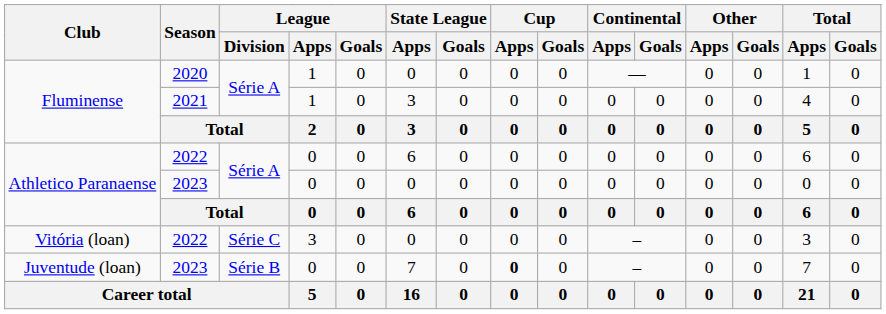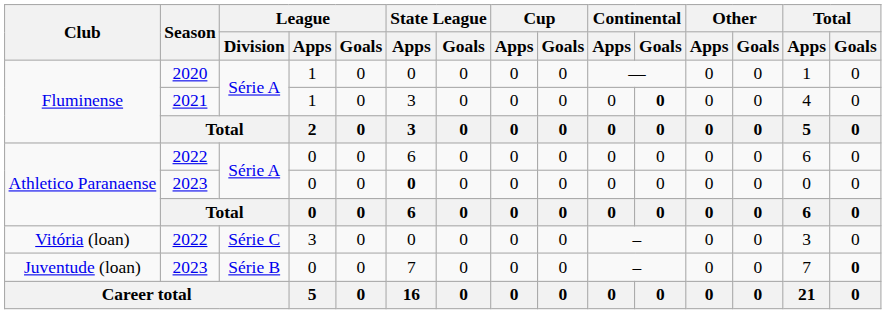(660, 101) normal -> (660, 101) bold
(411, 184) normal -> (411, 184) bold
(514, 267) bold -> (514, 267) normal
(855, 267) normal -> (855, 267) bold
